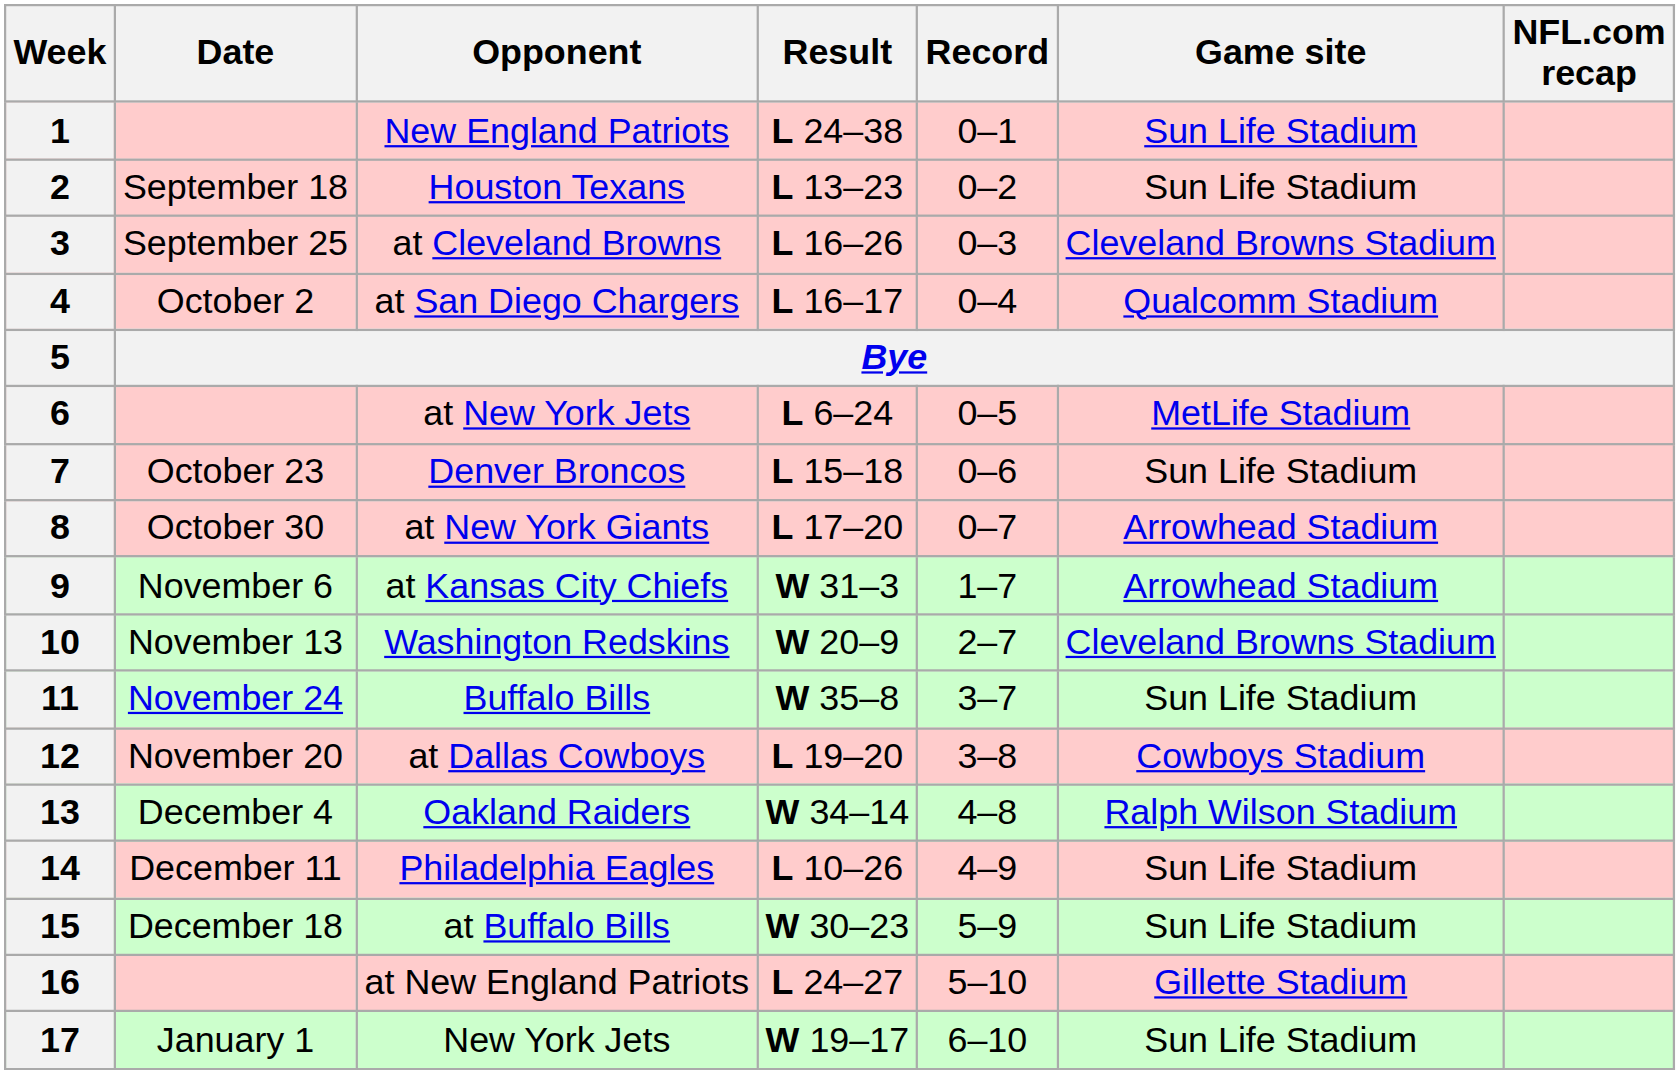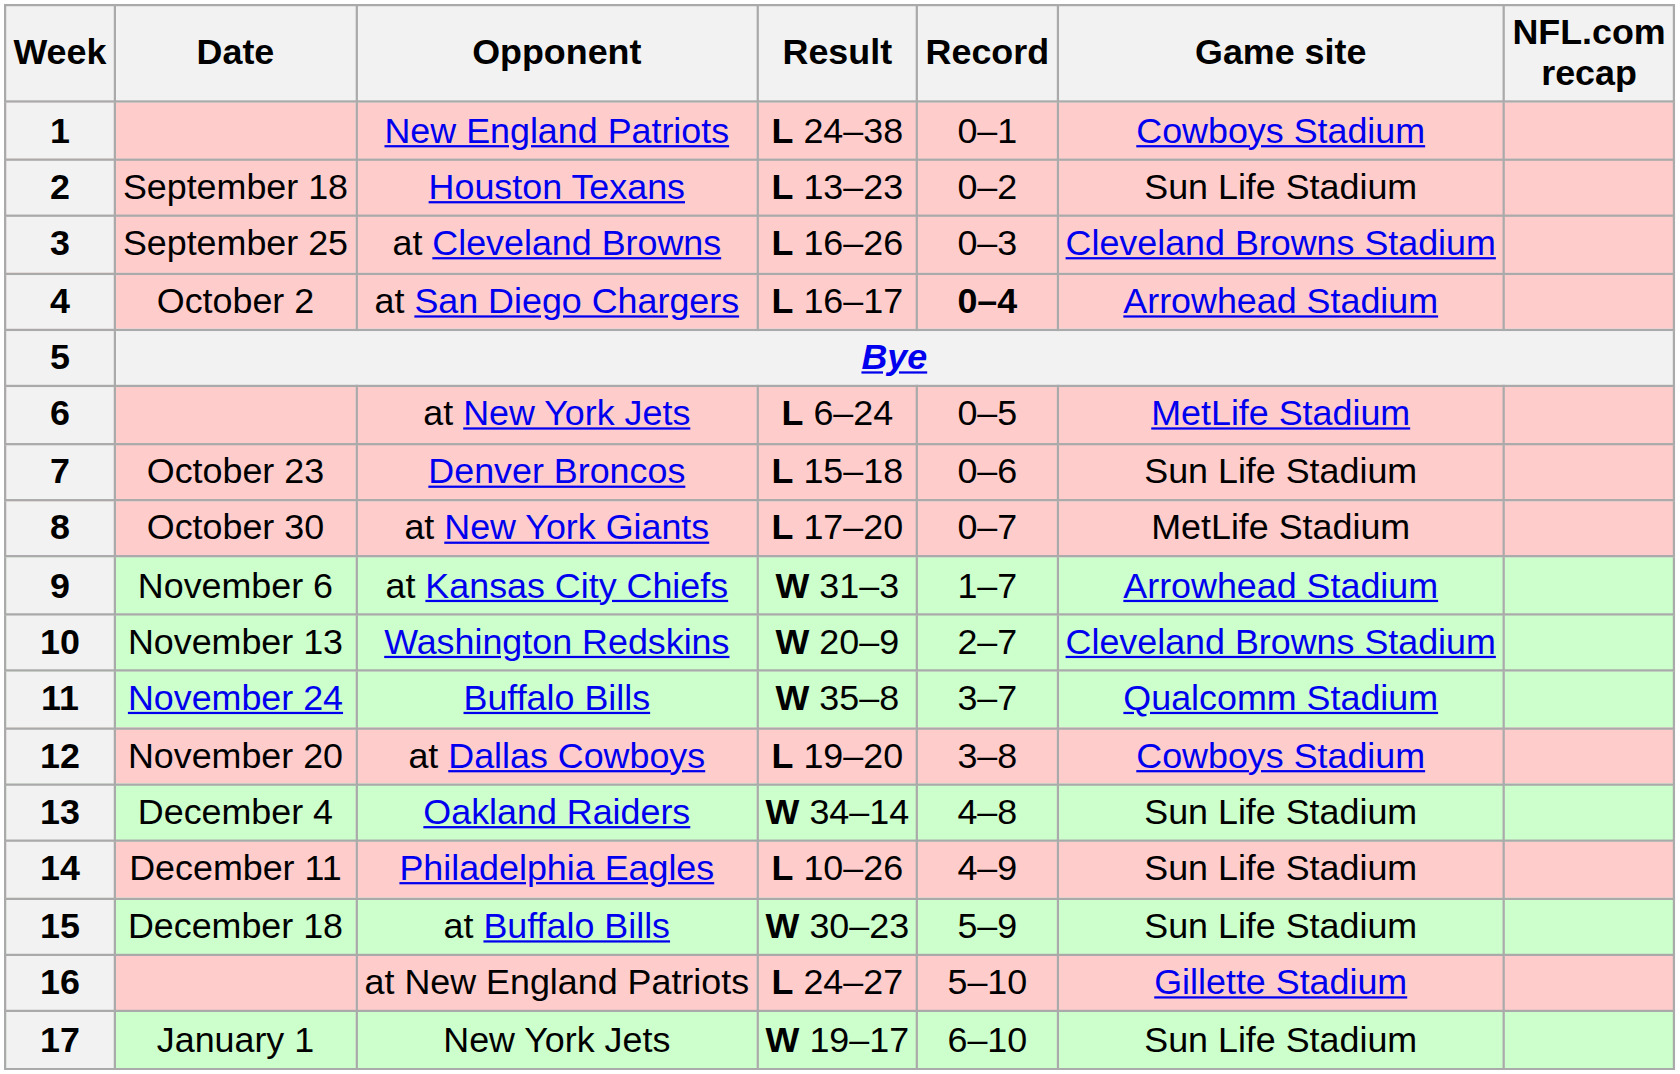(1281, 130) Sun Life Stadium -> (1281, 130) Cowboys Stadium
(987, 300) normal -> (987, 300) bold
(1281, 300) Qualcomm Stadium -> (1281, 300) Arrowhead Stadium
(1281, 527) Arrowhead Stadium -> (1281, 527) MetLife Stadium
(1281, 698) Sun Life Stadium -> (1281, 698) Qualcomm Stadium
(1281, 812) Ralph Wilson Stadium -> (1281, 812) Sun Life Stadium
